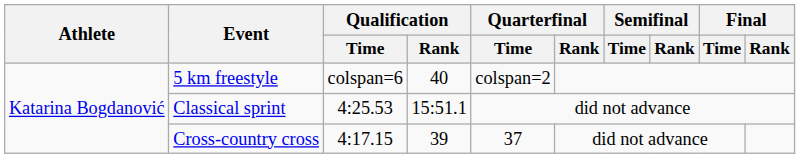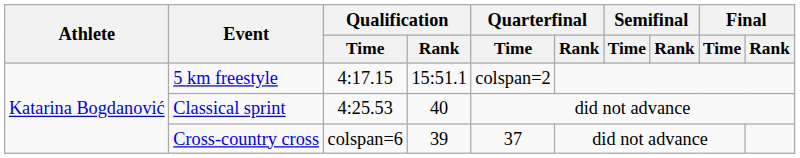(365, 78) colspan=6 -> (365, 78) 4:17.15
(439, 78) 40 -> (439, 78) 15:51.1
(439, 108) 15:51.1 -> (439, 108) 40
(365, 138) 4:17.15 -> (365, 138) colspan=6
